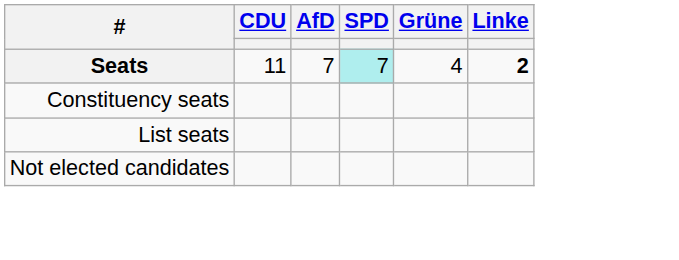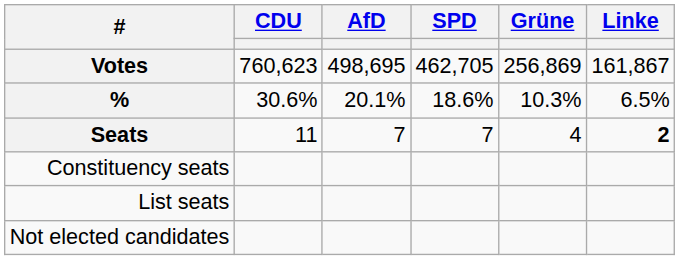+ row: (120, 65)
+ row: (120, 100)
(383, 65) paleturquoise background -> (488, 134) no background
